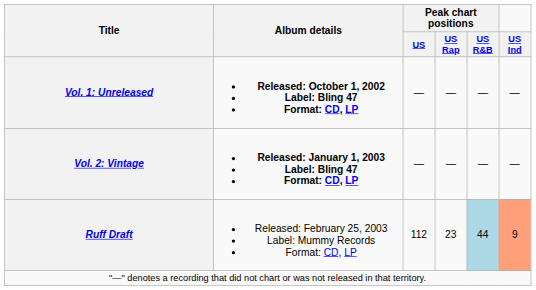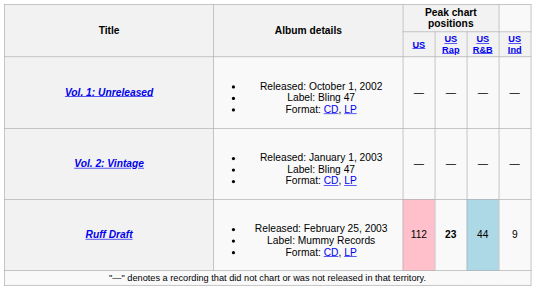(308, 98) bold -> (308, 98) normal
(308, 170) bold -> (308, 170) normal
(419, 235) no background -> (419, 235) pink background
(451, 235) normal -> (451, 235) bold
(515, 235) lightsalmon background -> (515, 235) no background
